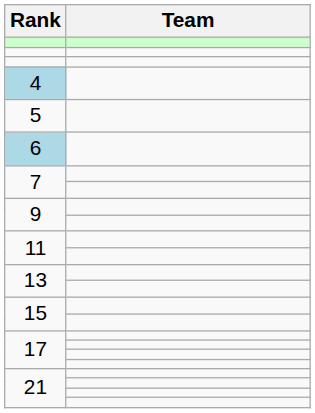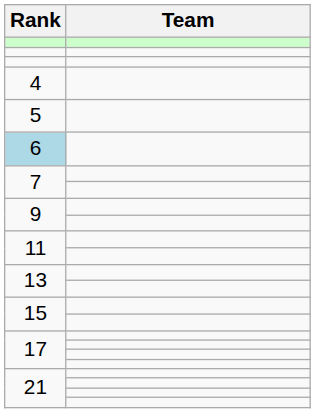(35, 82) lightblue background -> (35, 82) no background
